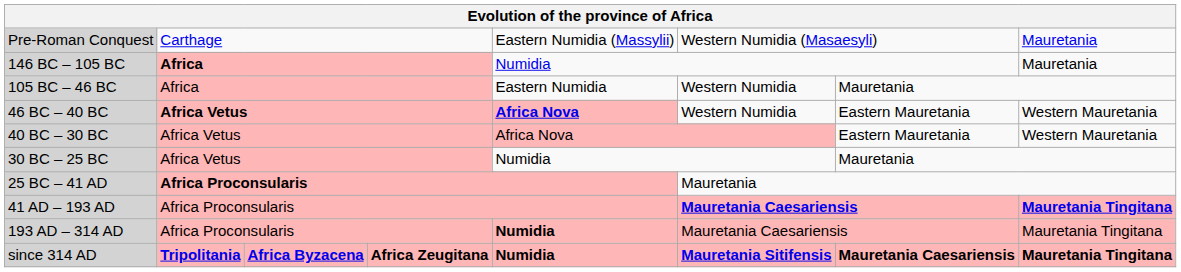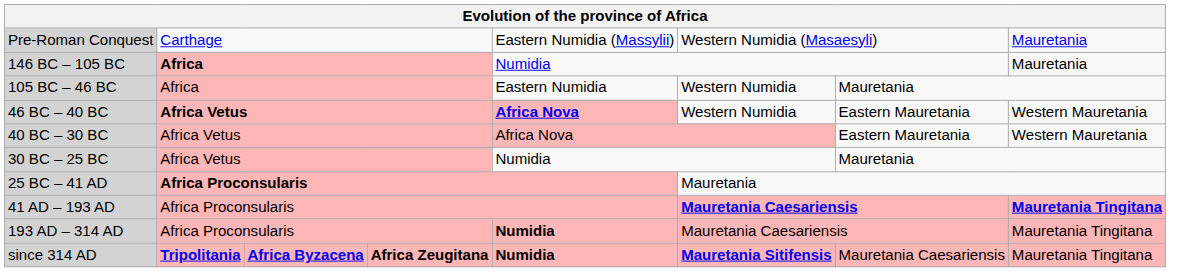(927, 254) bold -> (922, 254) normal
(1097, 254) bold -> (1082, 254) normal
